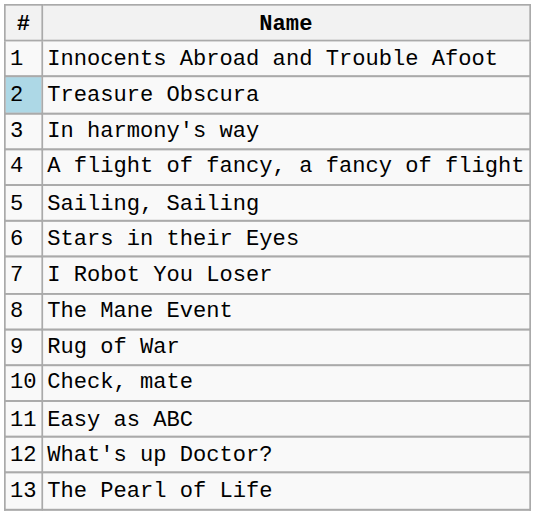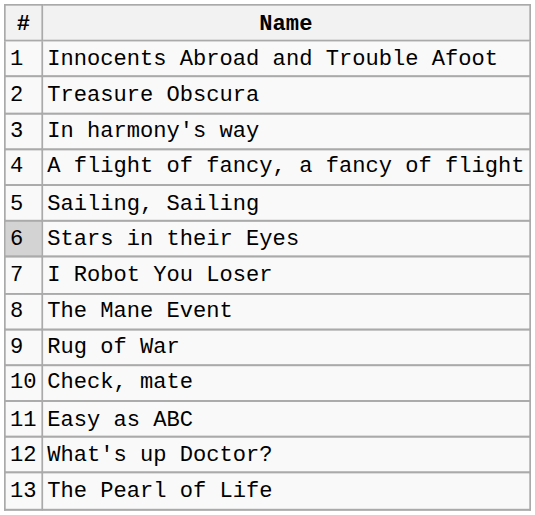(17, 95) lightblue background -> (17, 95) no background
(17, 239) no background -> (17, 239) lightgrey background
